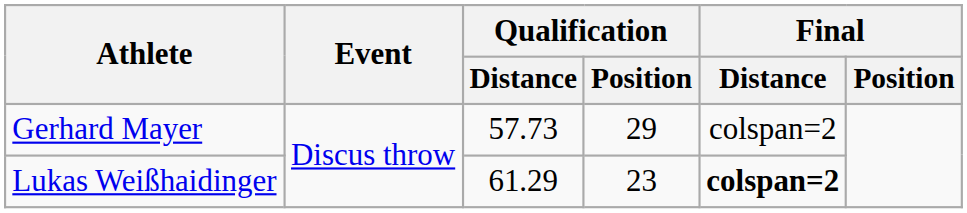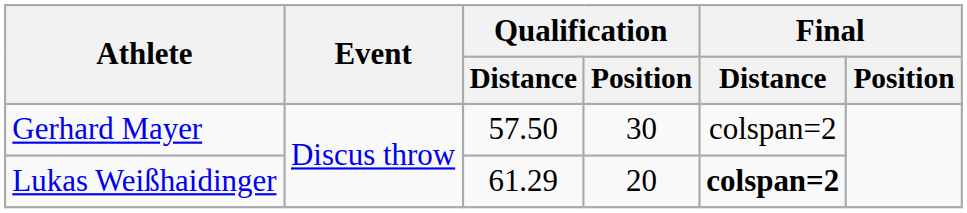(523, 129) 57.73 -> (523, 129) 57.50
(642, 129) 29 -> (642, 129) 30
(642, 180) 23 -> (642, 180) 20
